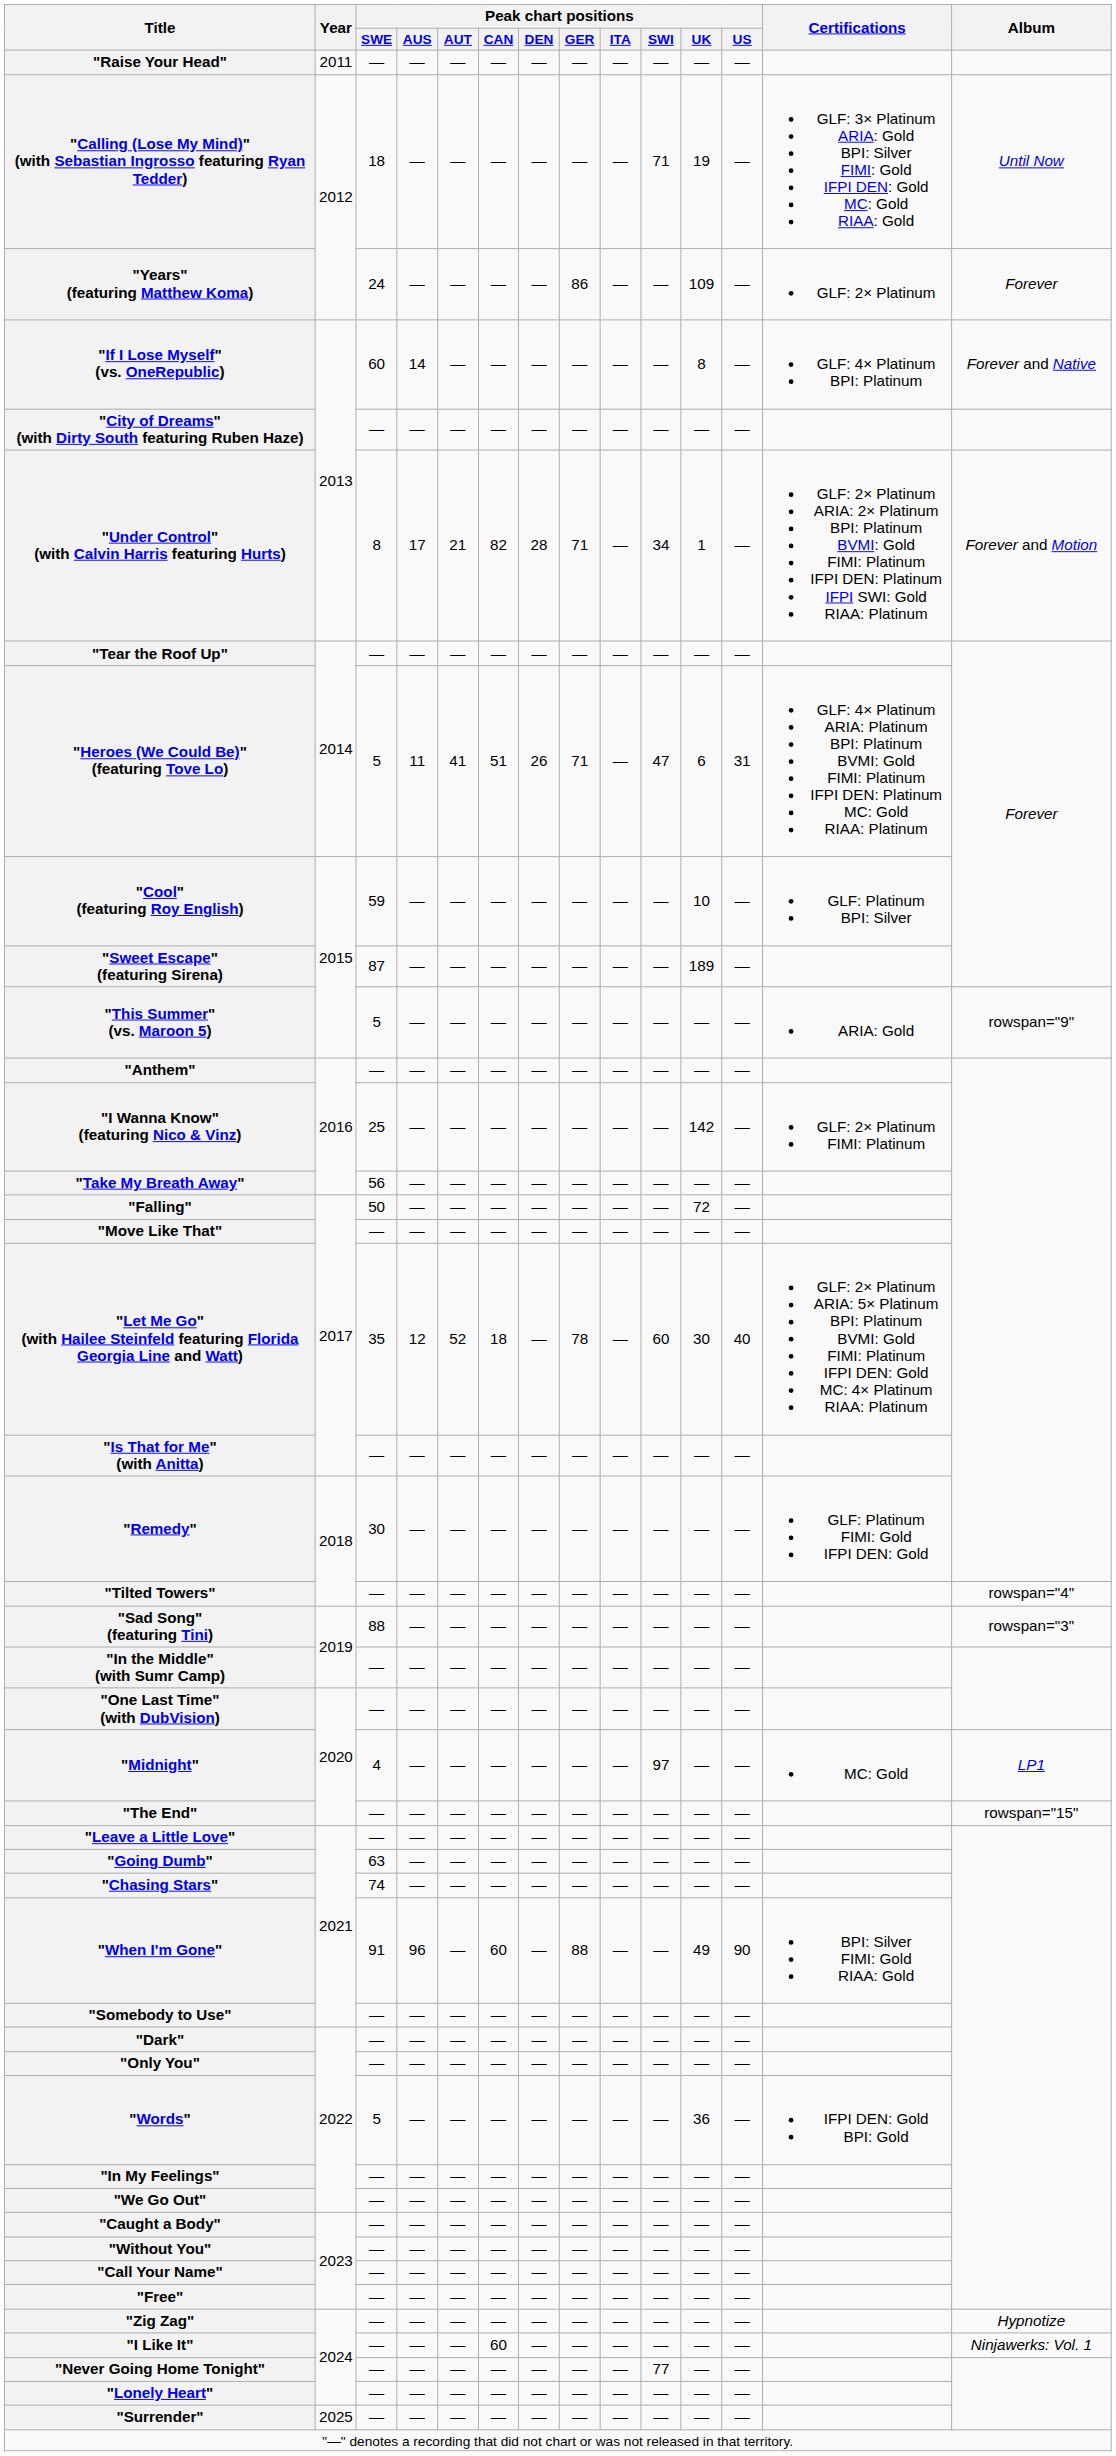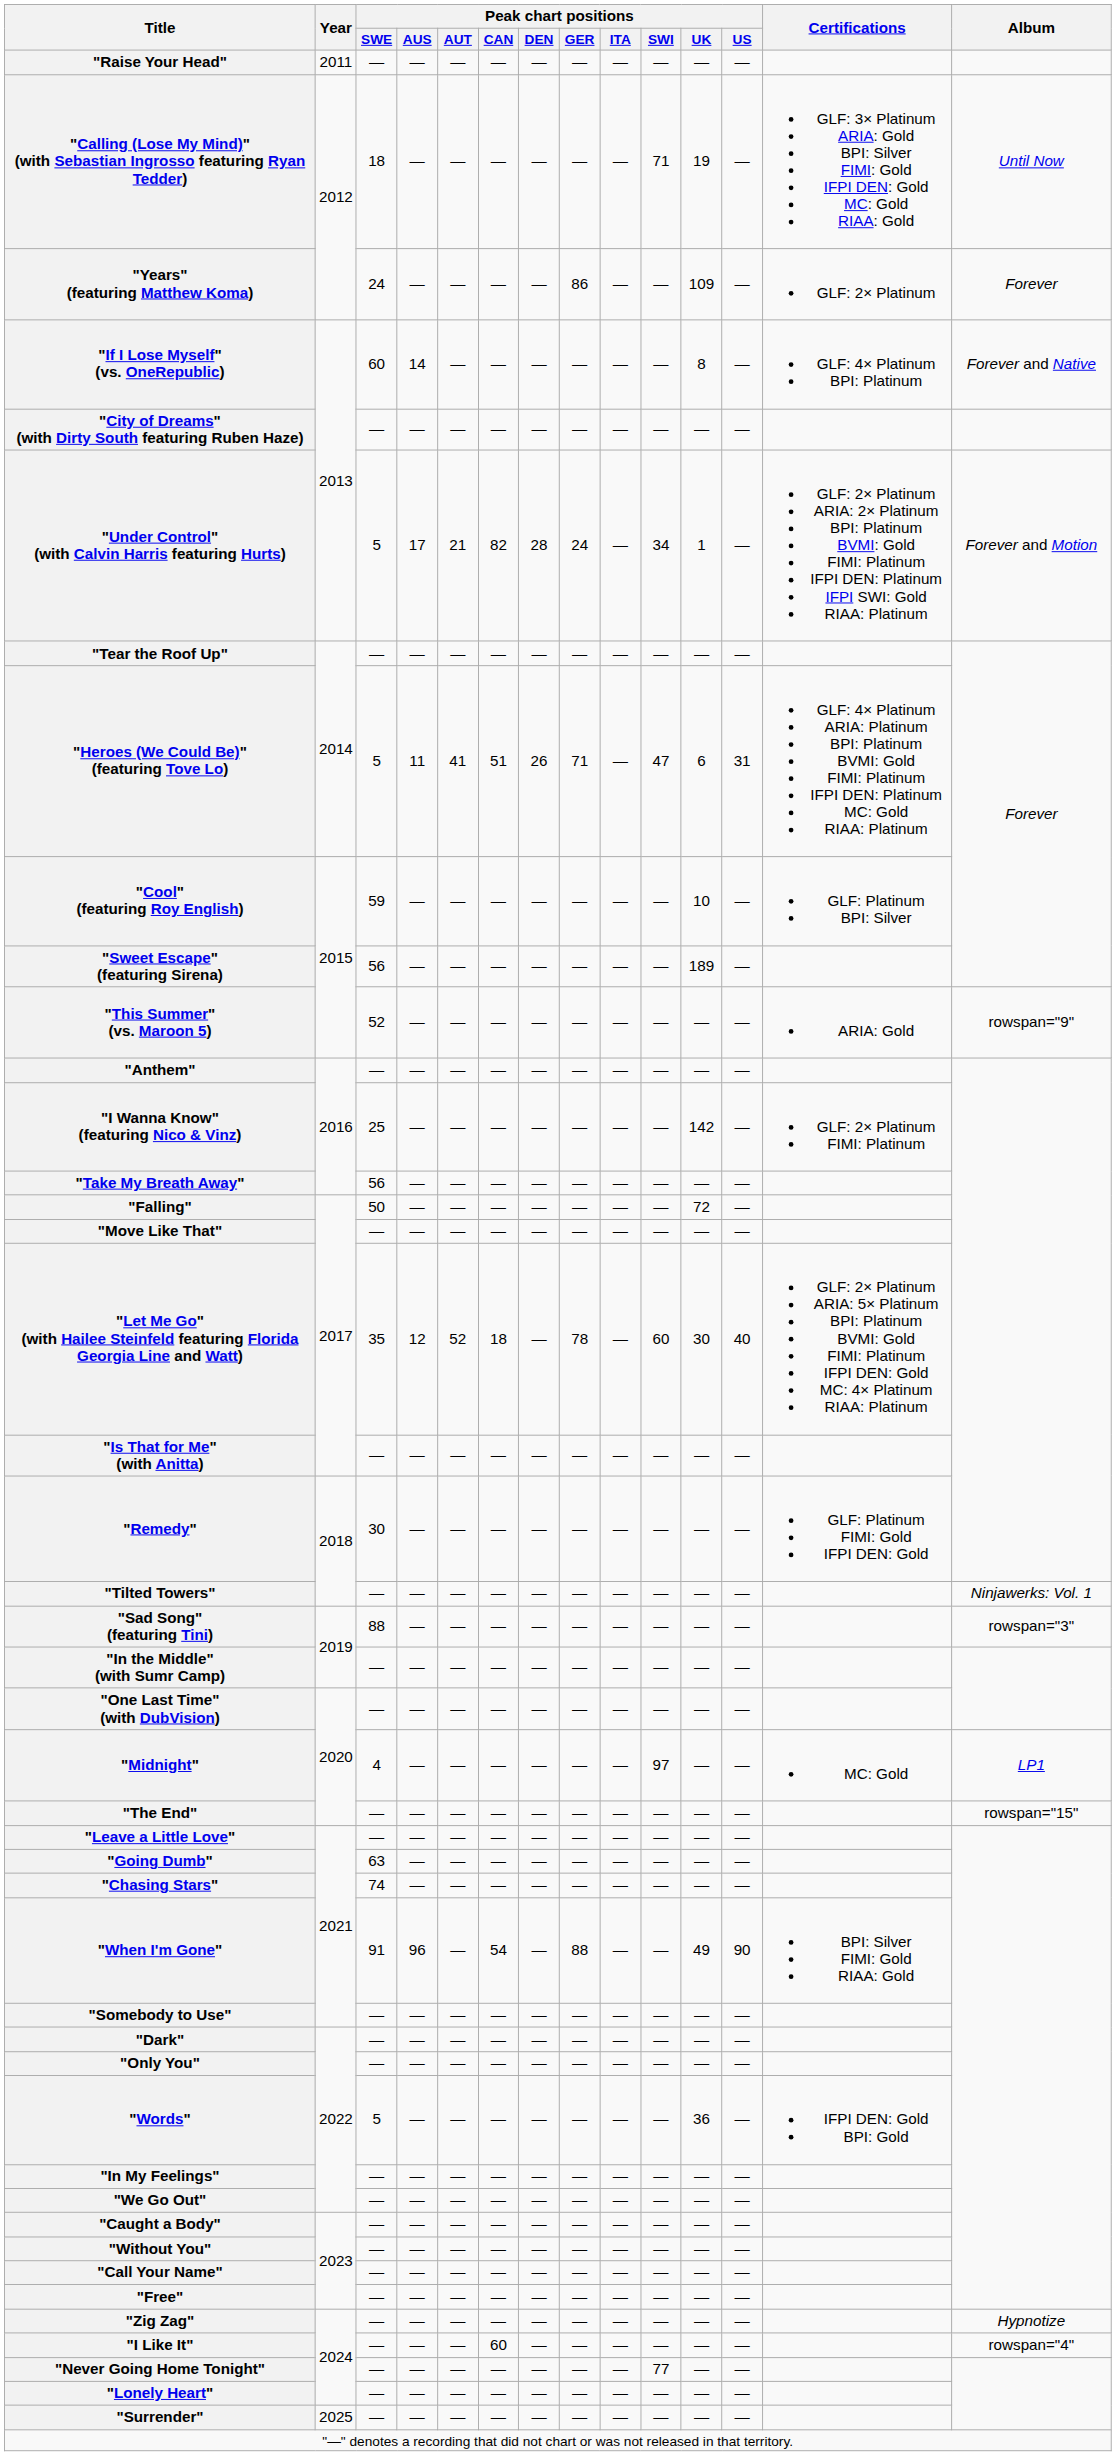(377, 545) 8 -> (377, 545) 5
(580, 545) 71 -> (580, 545) 24
(377, 966) 87 -> (377, 966) 56
(377, 1022) 5 -> (377, 1022) 52
(1031, 1593) rowspan="4" -> (1031, 1593) Ninjawerks: Vol. 1
(498, 1950) 60 -> (498, 1950) 54
(1031, 2345) Ninjawerks: Vol. 1 -> (1031, 2345) rowspan="4"
